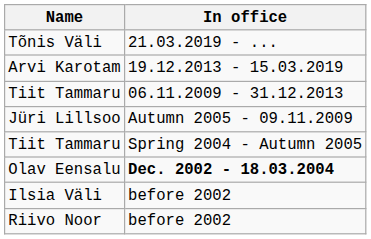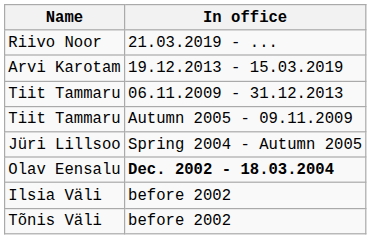(55, 43) Tõnis Väli -> (55, 43) Riivo Noor
(64, 119) Jüri Lillsoo -> (64, 119) Tiit Tammaru
(64, 144) Tiit Tammaru -> (64, 144) Jüri Lillsoo
(55, 221) Riivo Noor -> (55, 221) Tõnis Väli
